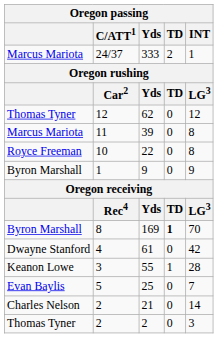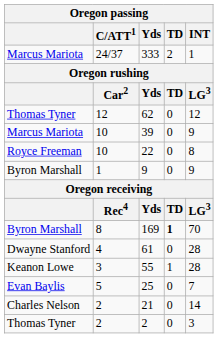(101, 132) 11 -> (102, 132) 10
(192, 132) 8 -> (192, 132) 9
(194, 248) 42 -> (194, 248) 28
